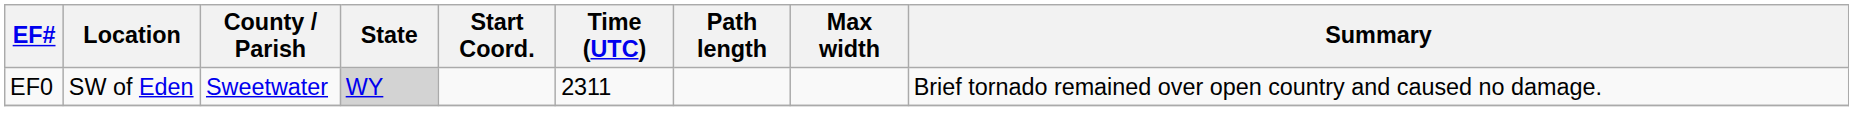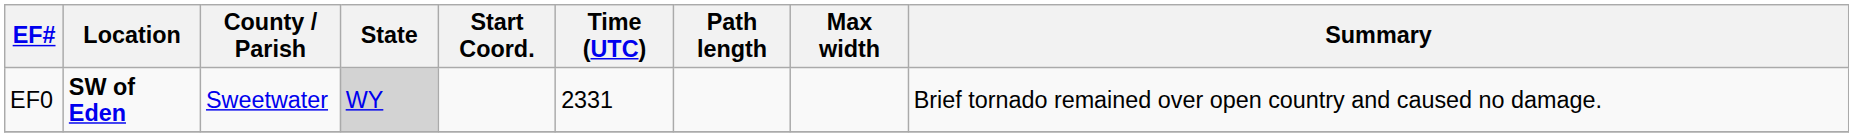(131, 86) normal -> (102, 99) bold
(586, 86) 2311 -> (587, 99) 2331
